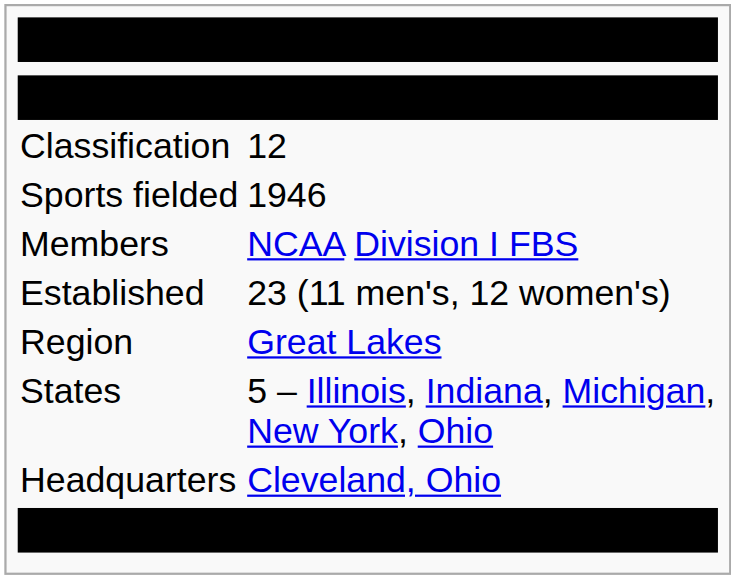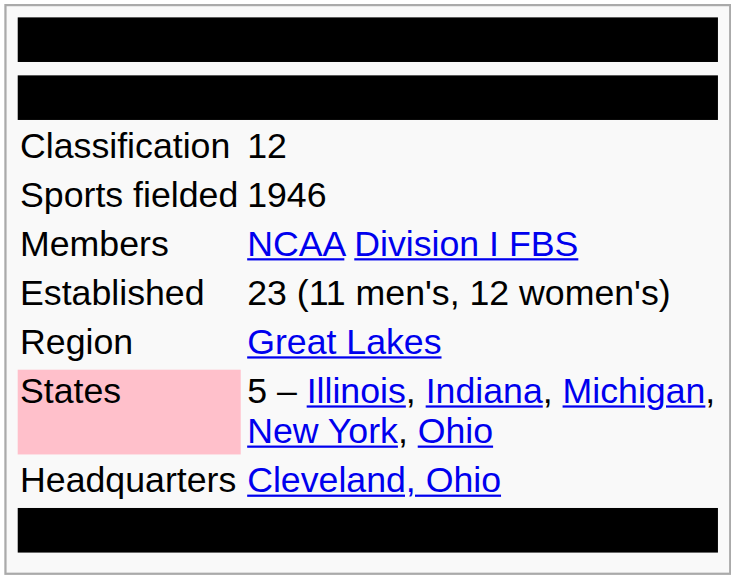(71, 391) no background -> (71, 391) pink background
